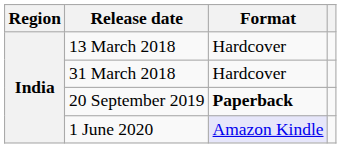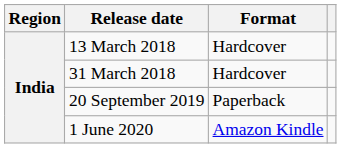(253, 101) bold -> (249, 101) normal
(268, 128) lavender background -> (268, 128) no background
